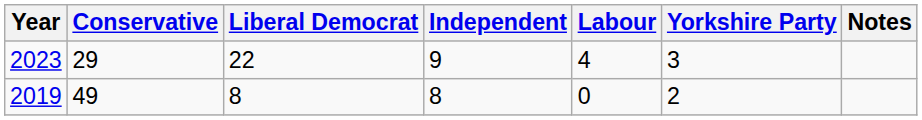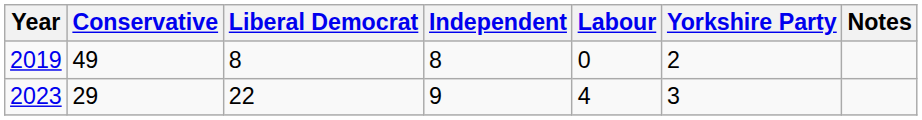rows swapped: (36, 59) <-> (36, 96)
